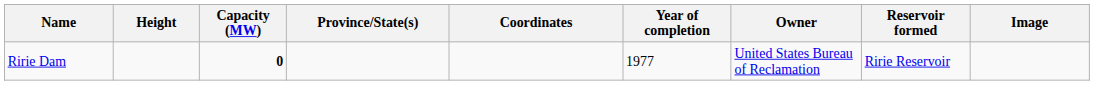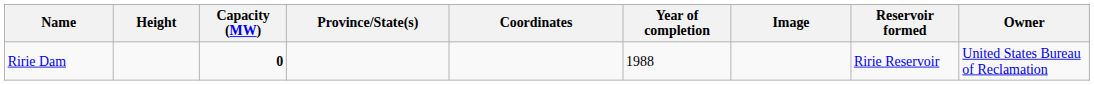columns swapped: (796, 23) <-> (1030, 23)
(640, 61) 1977 -> (640, 61) 1988
